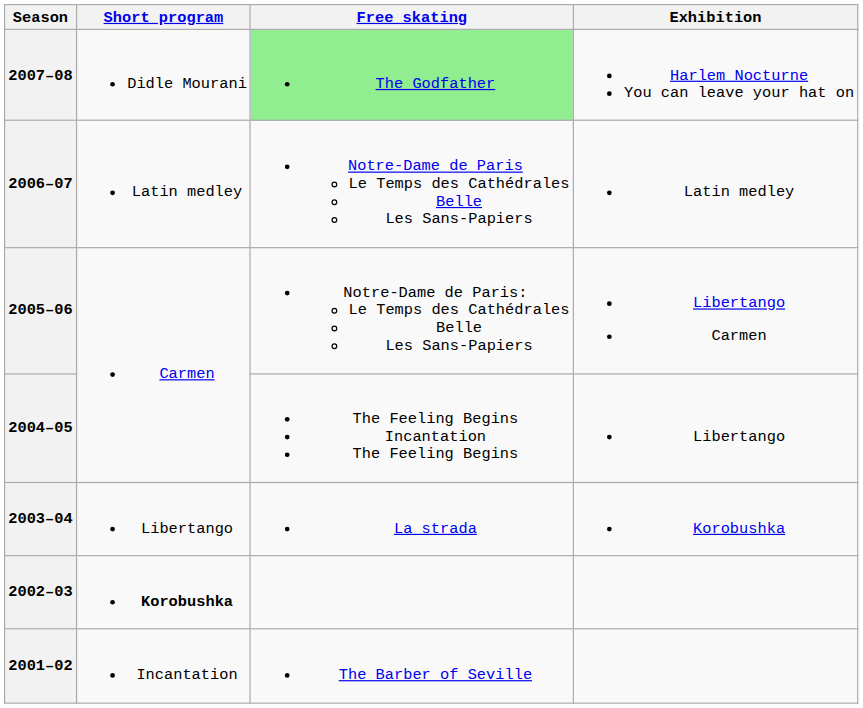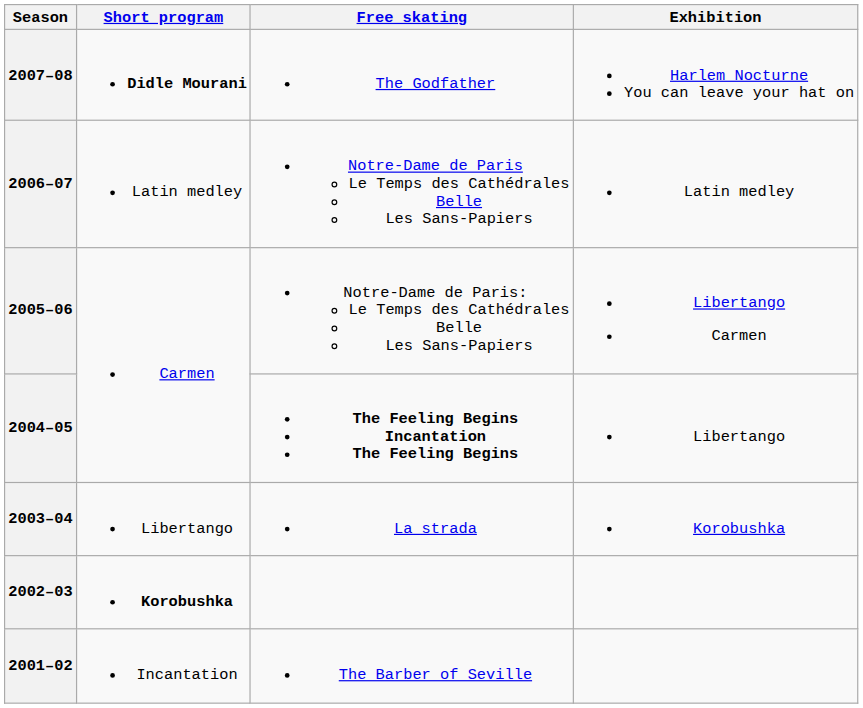(163, 84) normal -> (163, 84) bold
(412, 84) lightgreen background -> (412, 84) no background
(412, 437) normal -> (412, 437) bold
